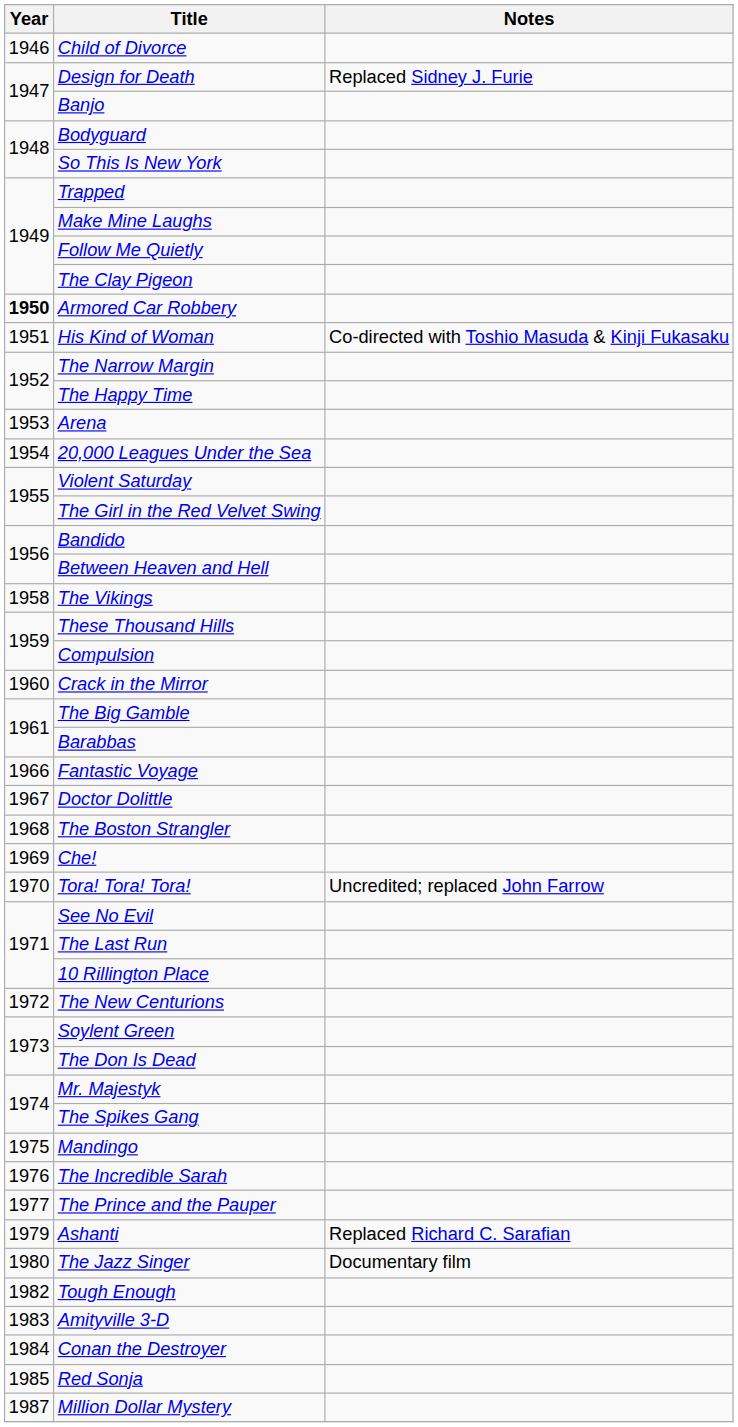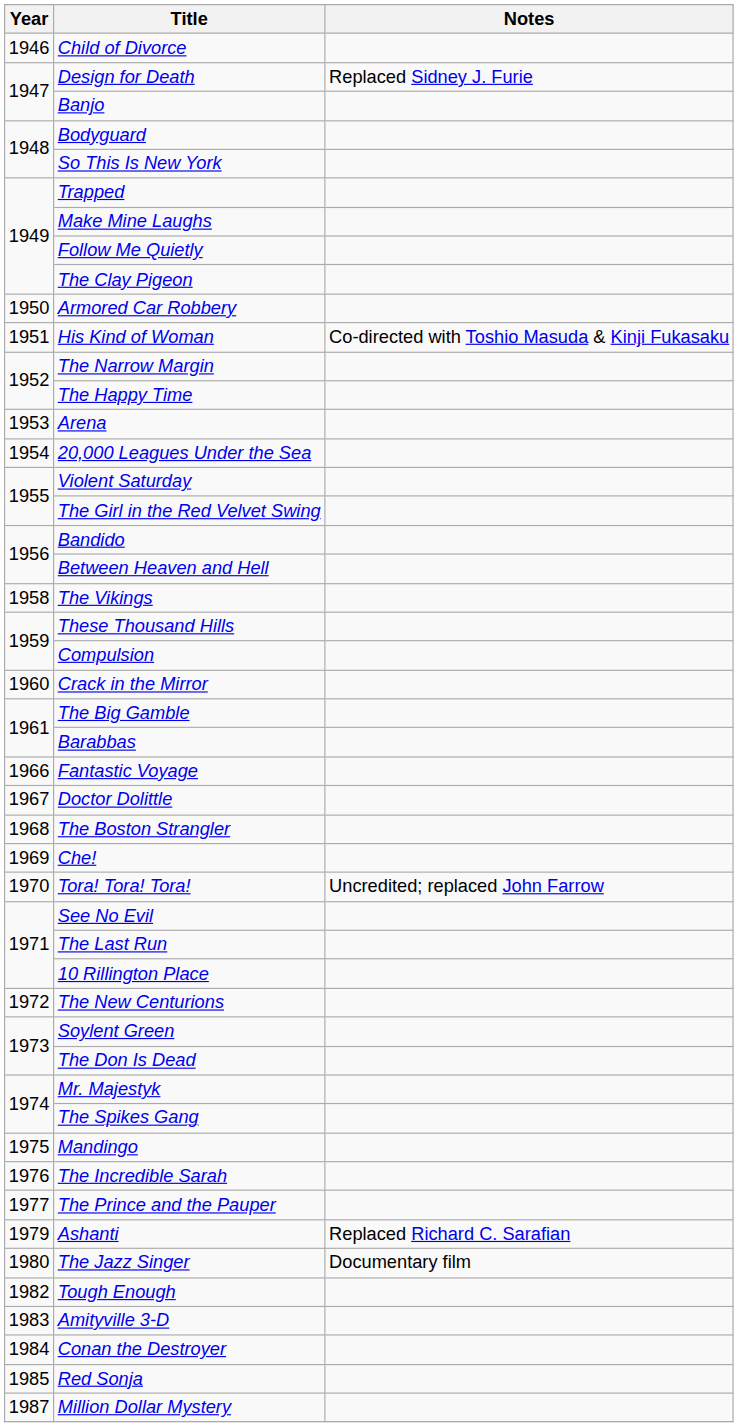(29, 308) bold -> (29, 308) normal
